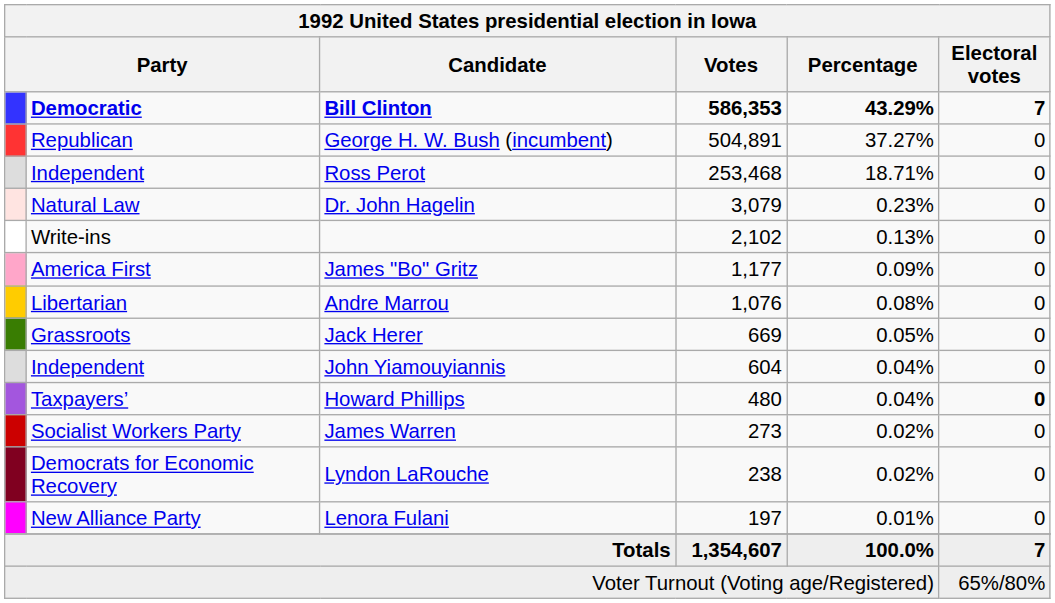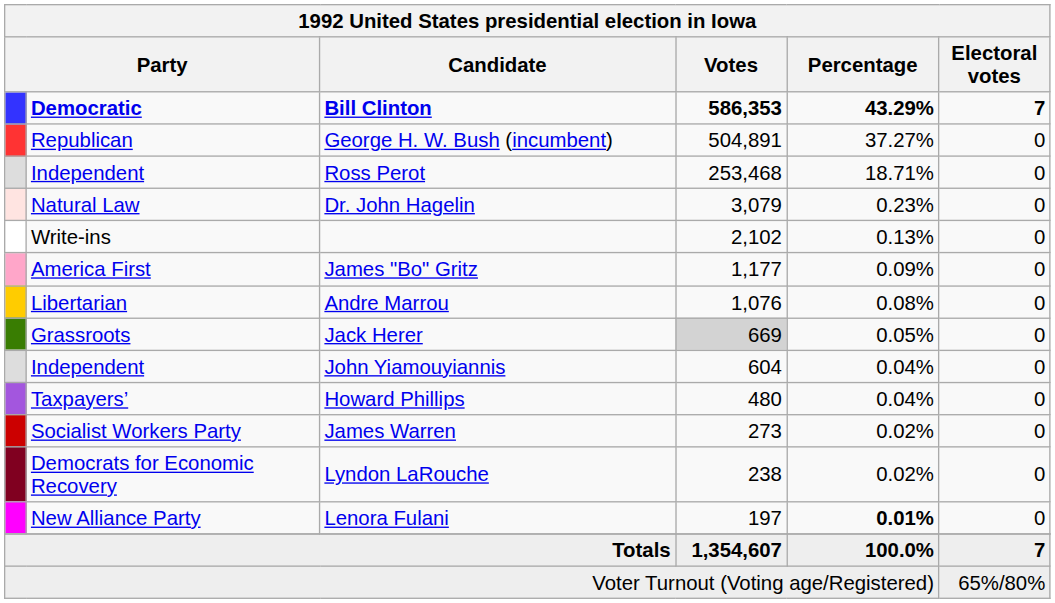(765, 334) no background -> (765, 334) lightgrey background
(1040, 398) bold -> (1040, 398) normal
(905, 518) normal -> (905, 518) bold
